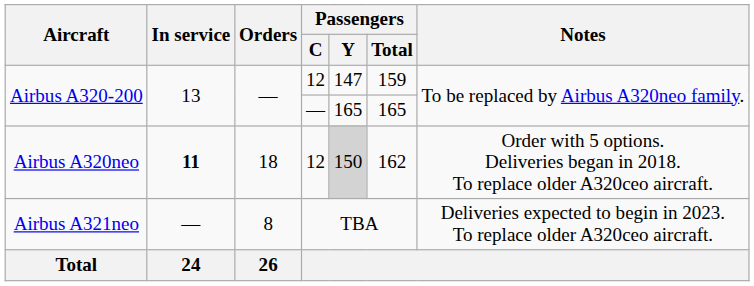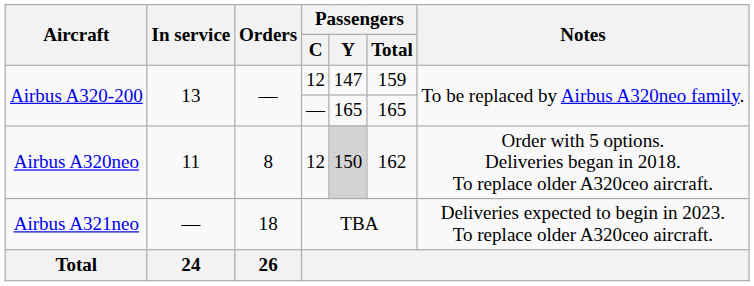(191, 161) bold -> (191, 161) normal
(268, 161) 18 -> (268, 161) 8
(268, 224) 8 -> (268, 224) 18
